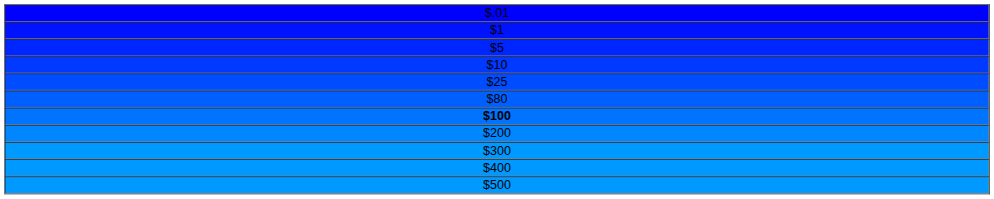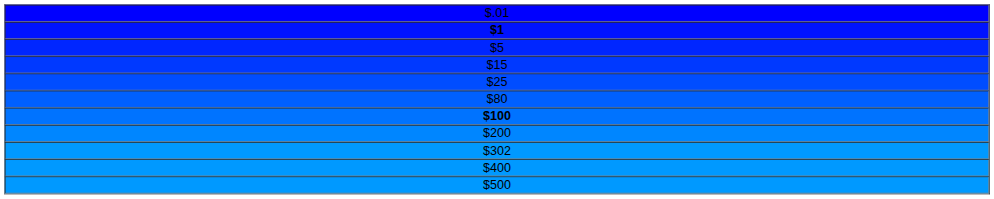(497, 30) normal -> (497, 30) bold
(497, 64) $10 -> (497, 64) $15
(497, 150) $300 -> (497, 150) $302
